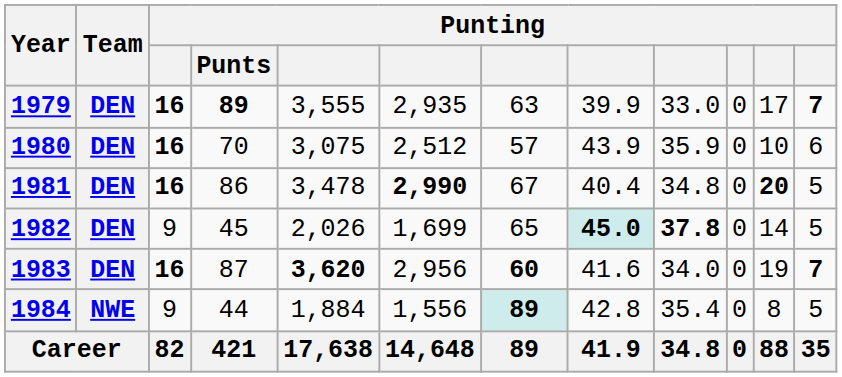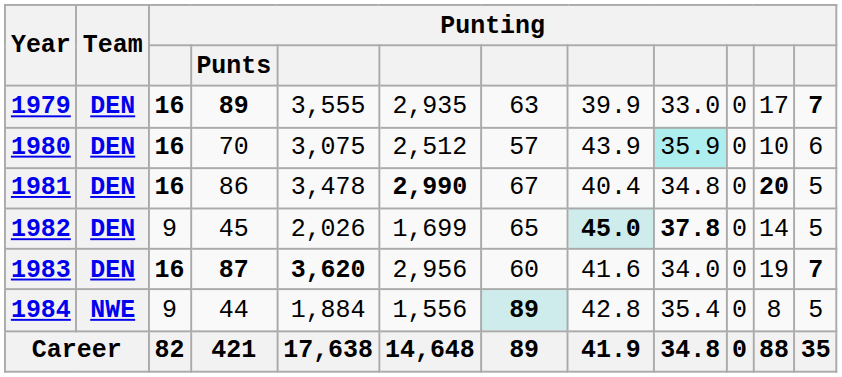(690, 147) no background -> (690, 147) paleturquoise background
(234, 269) normal -> (234, 269) bold
(524, 269) bold -> (524, 269) normal
